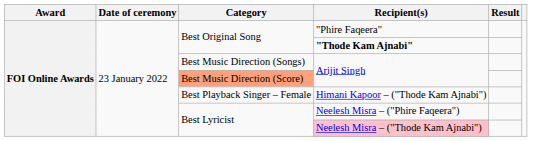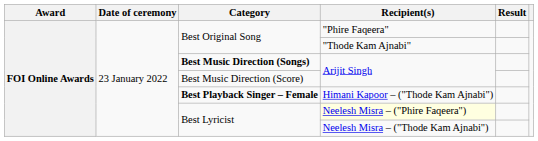(364, 45) bold -> (367, 45) normal
(243, 62) normal -> (245, 62) bold
(242, 78) lightsalmon background -> (242, 78) no background
(246, 95) normal -> (250, 95) bold
(388, 111) no background -> (395, 111) lightyellow background
(399, 128) pink background -> (406, 128) no background
